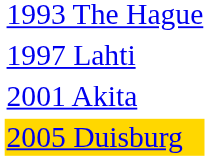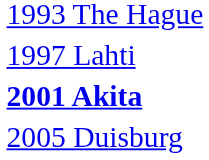(72, 96) normal -> (74, 96) bold
(95, 136) gold background -> (95, 136) no background
